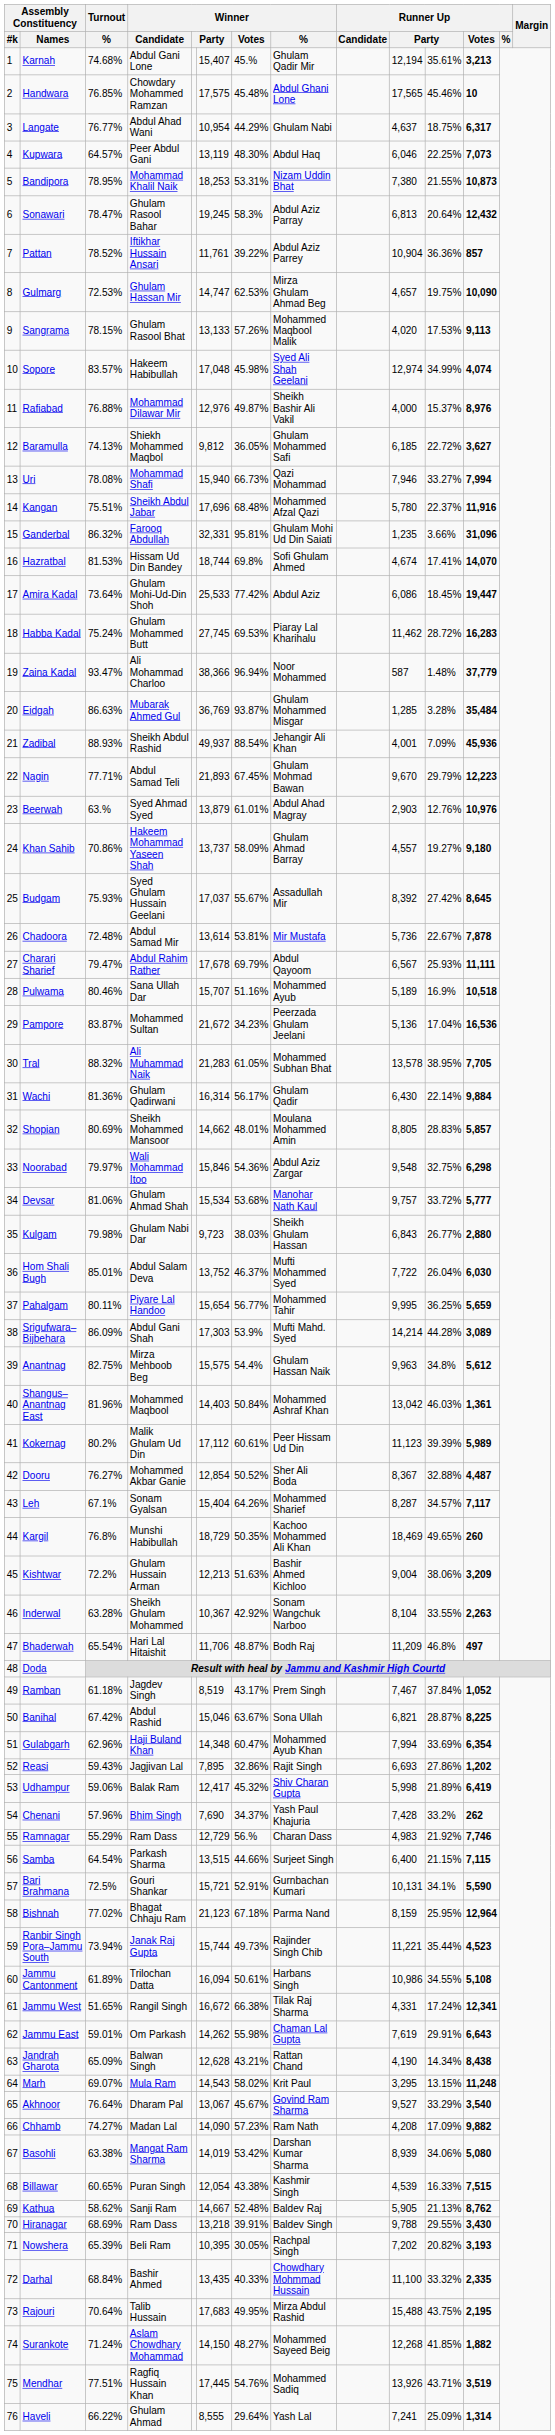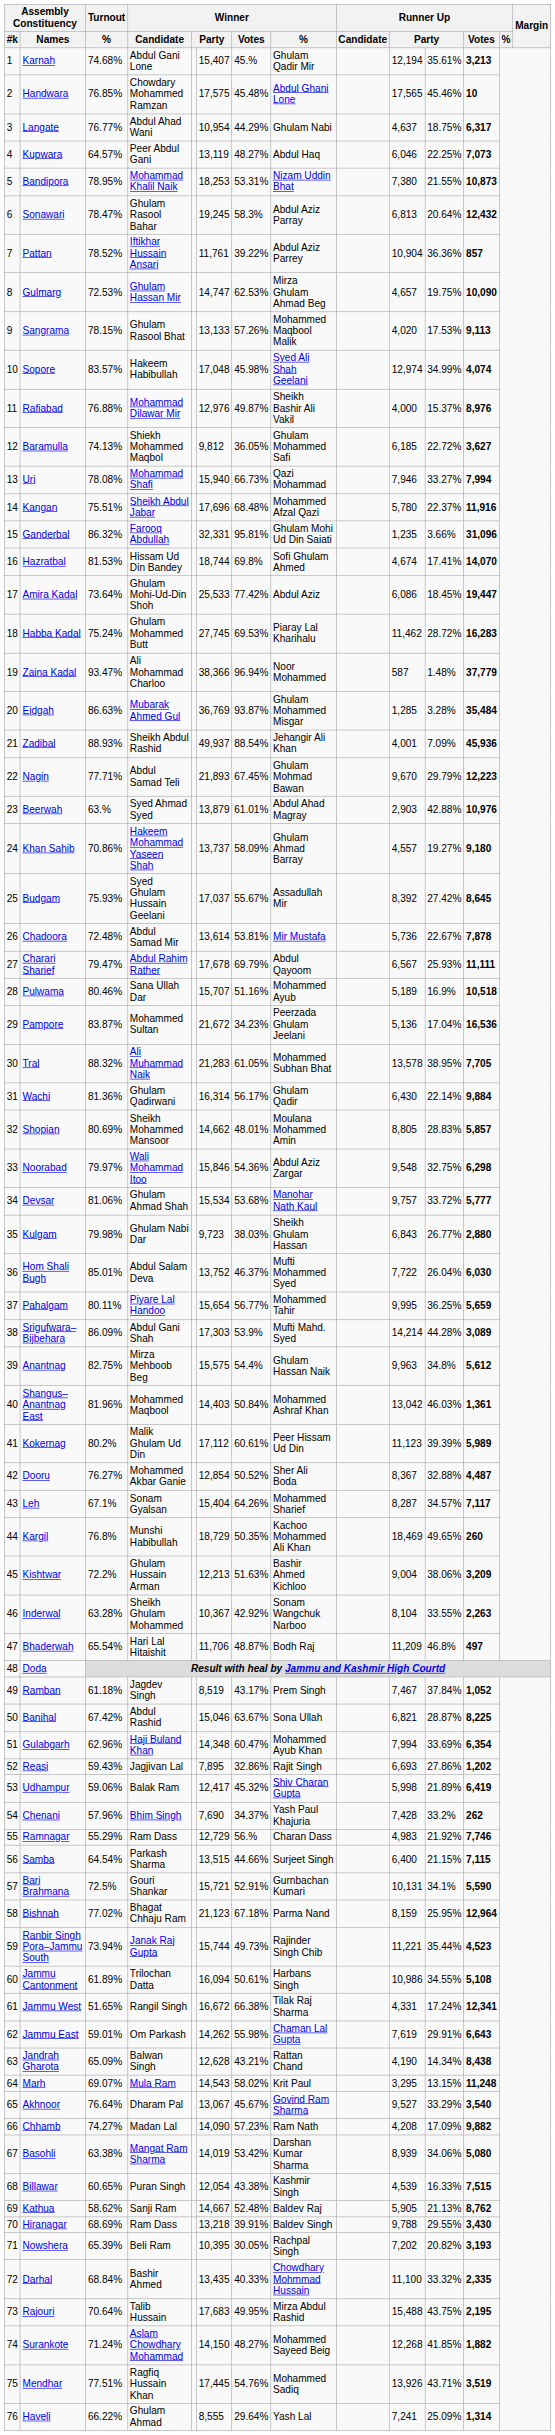(251, 154) 48.30% -> (251, 154) 48.27%
(444, 810) 12.76% -> (444, 810) 42.88%
